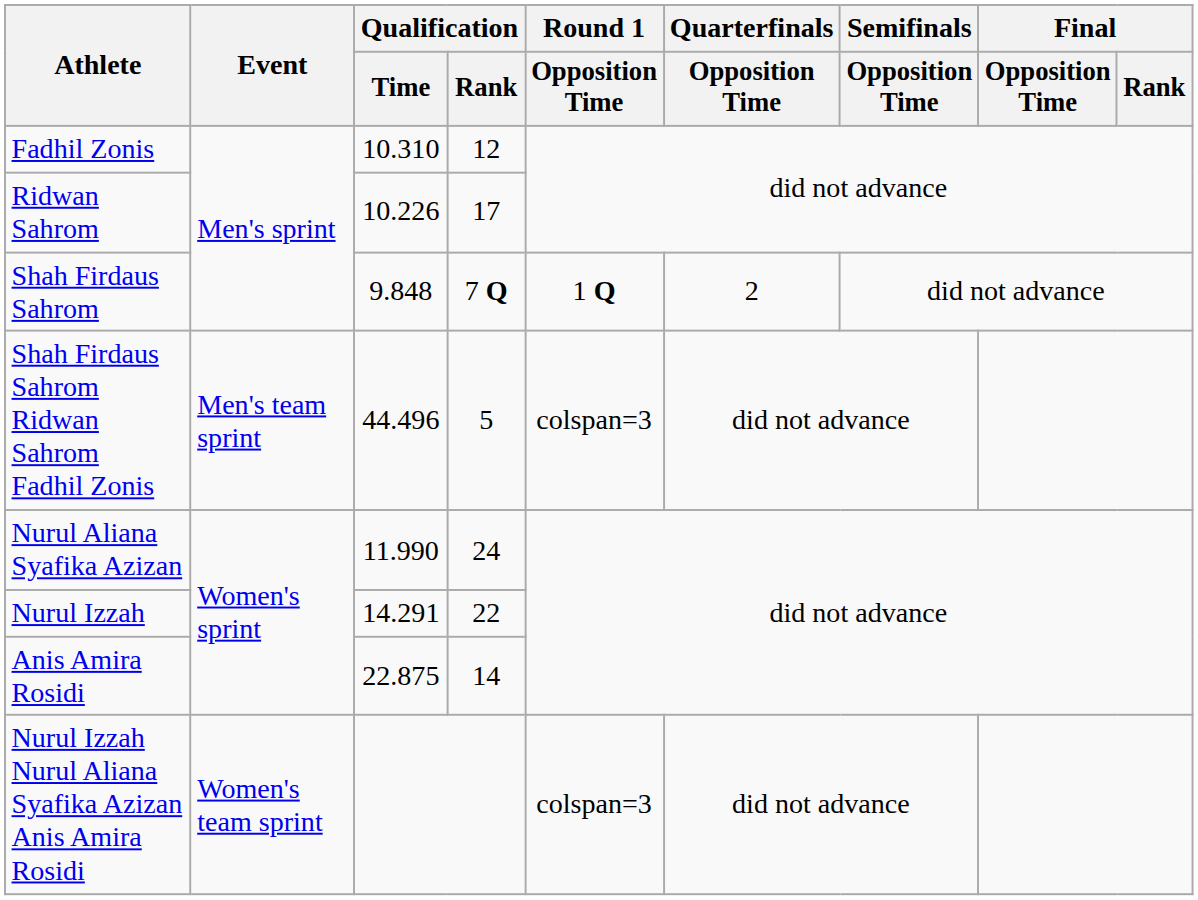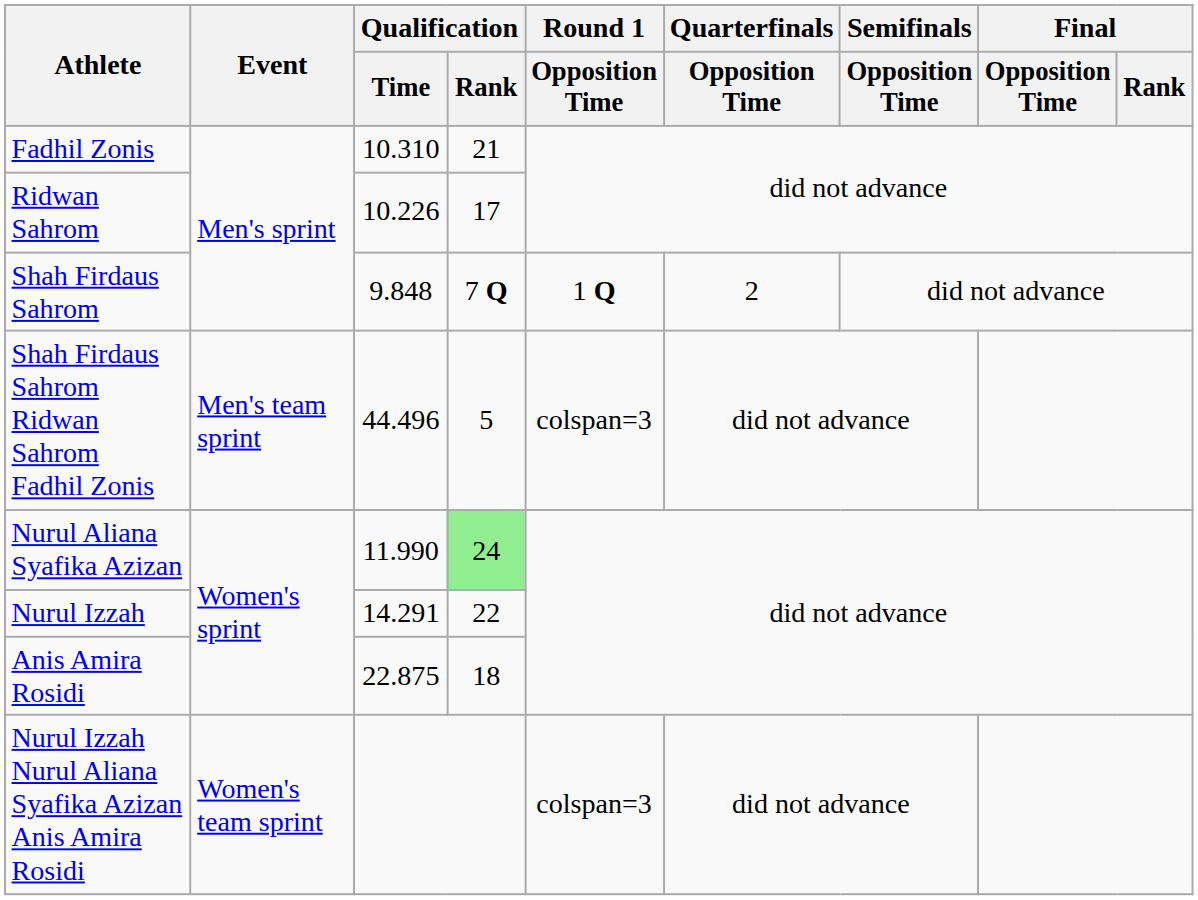(486, 149) 12 -> (486, 149) 21
(486, 550) no background -> (486, 550) lightgreen background
(486, 675) 14 -> (486, 675) 18
